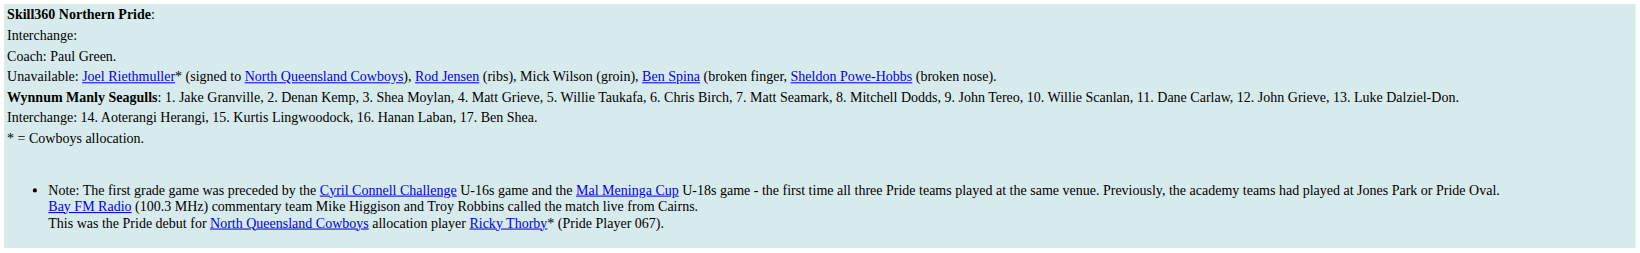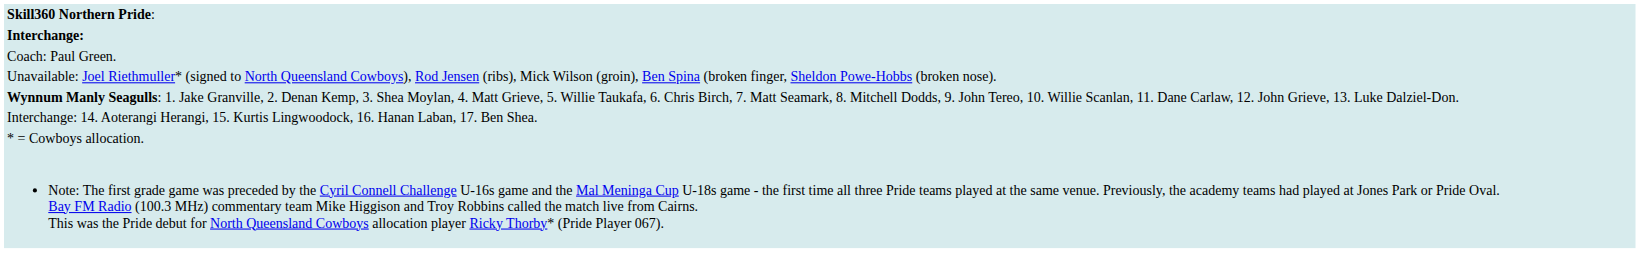(42, 35) normal -> (45, 35) bold
